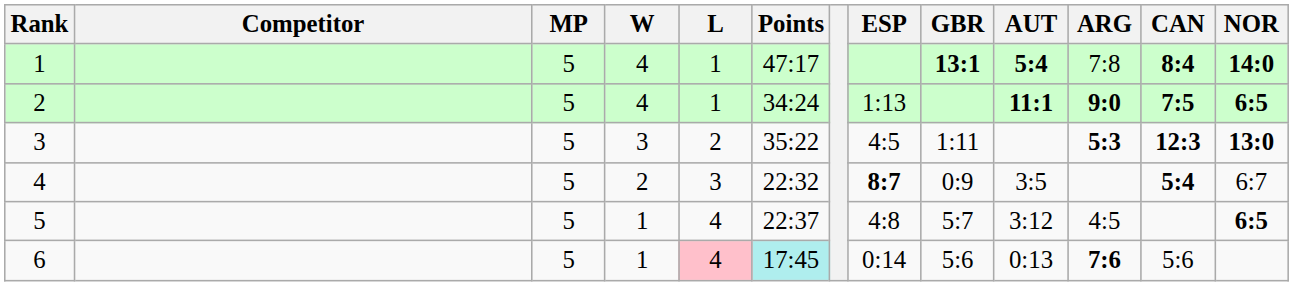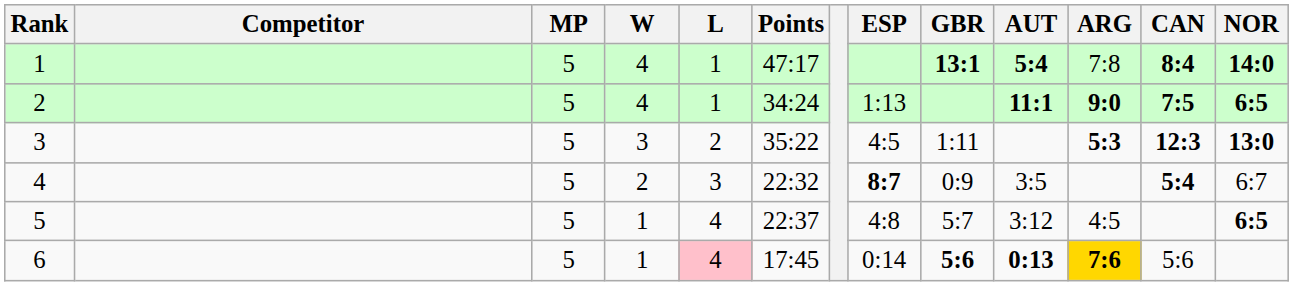(791, 260) paleturquoise background -> (791, 260) no background
(958, 260) normal -> (958, 260) bold
(1031, 260) normal -> (1031, 260) bold
(1104, 260) no background -> (1104, 260) gold background
